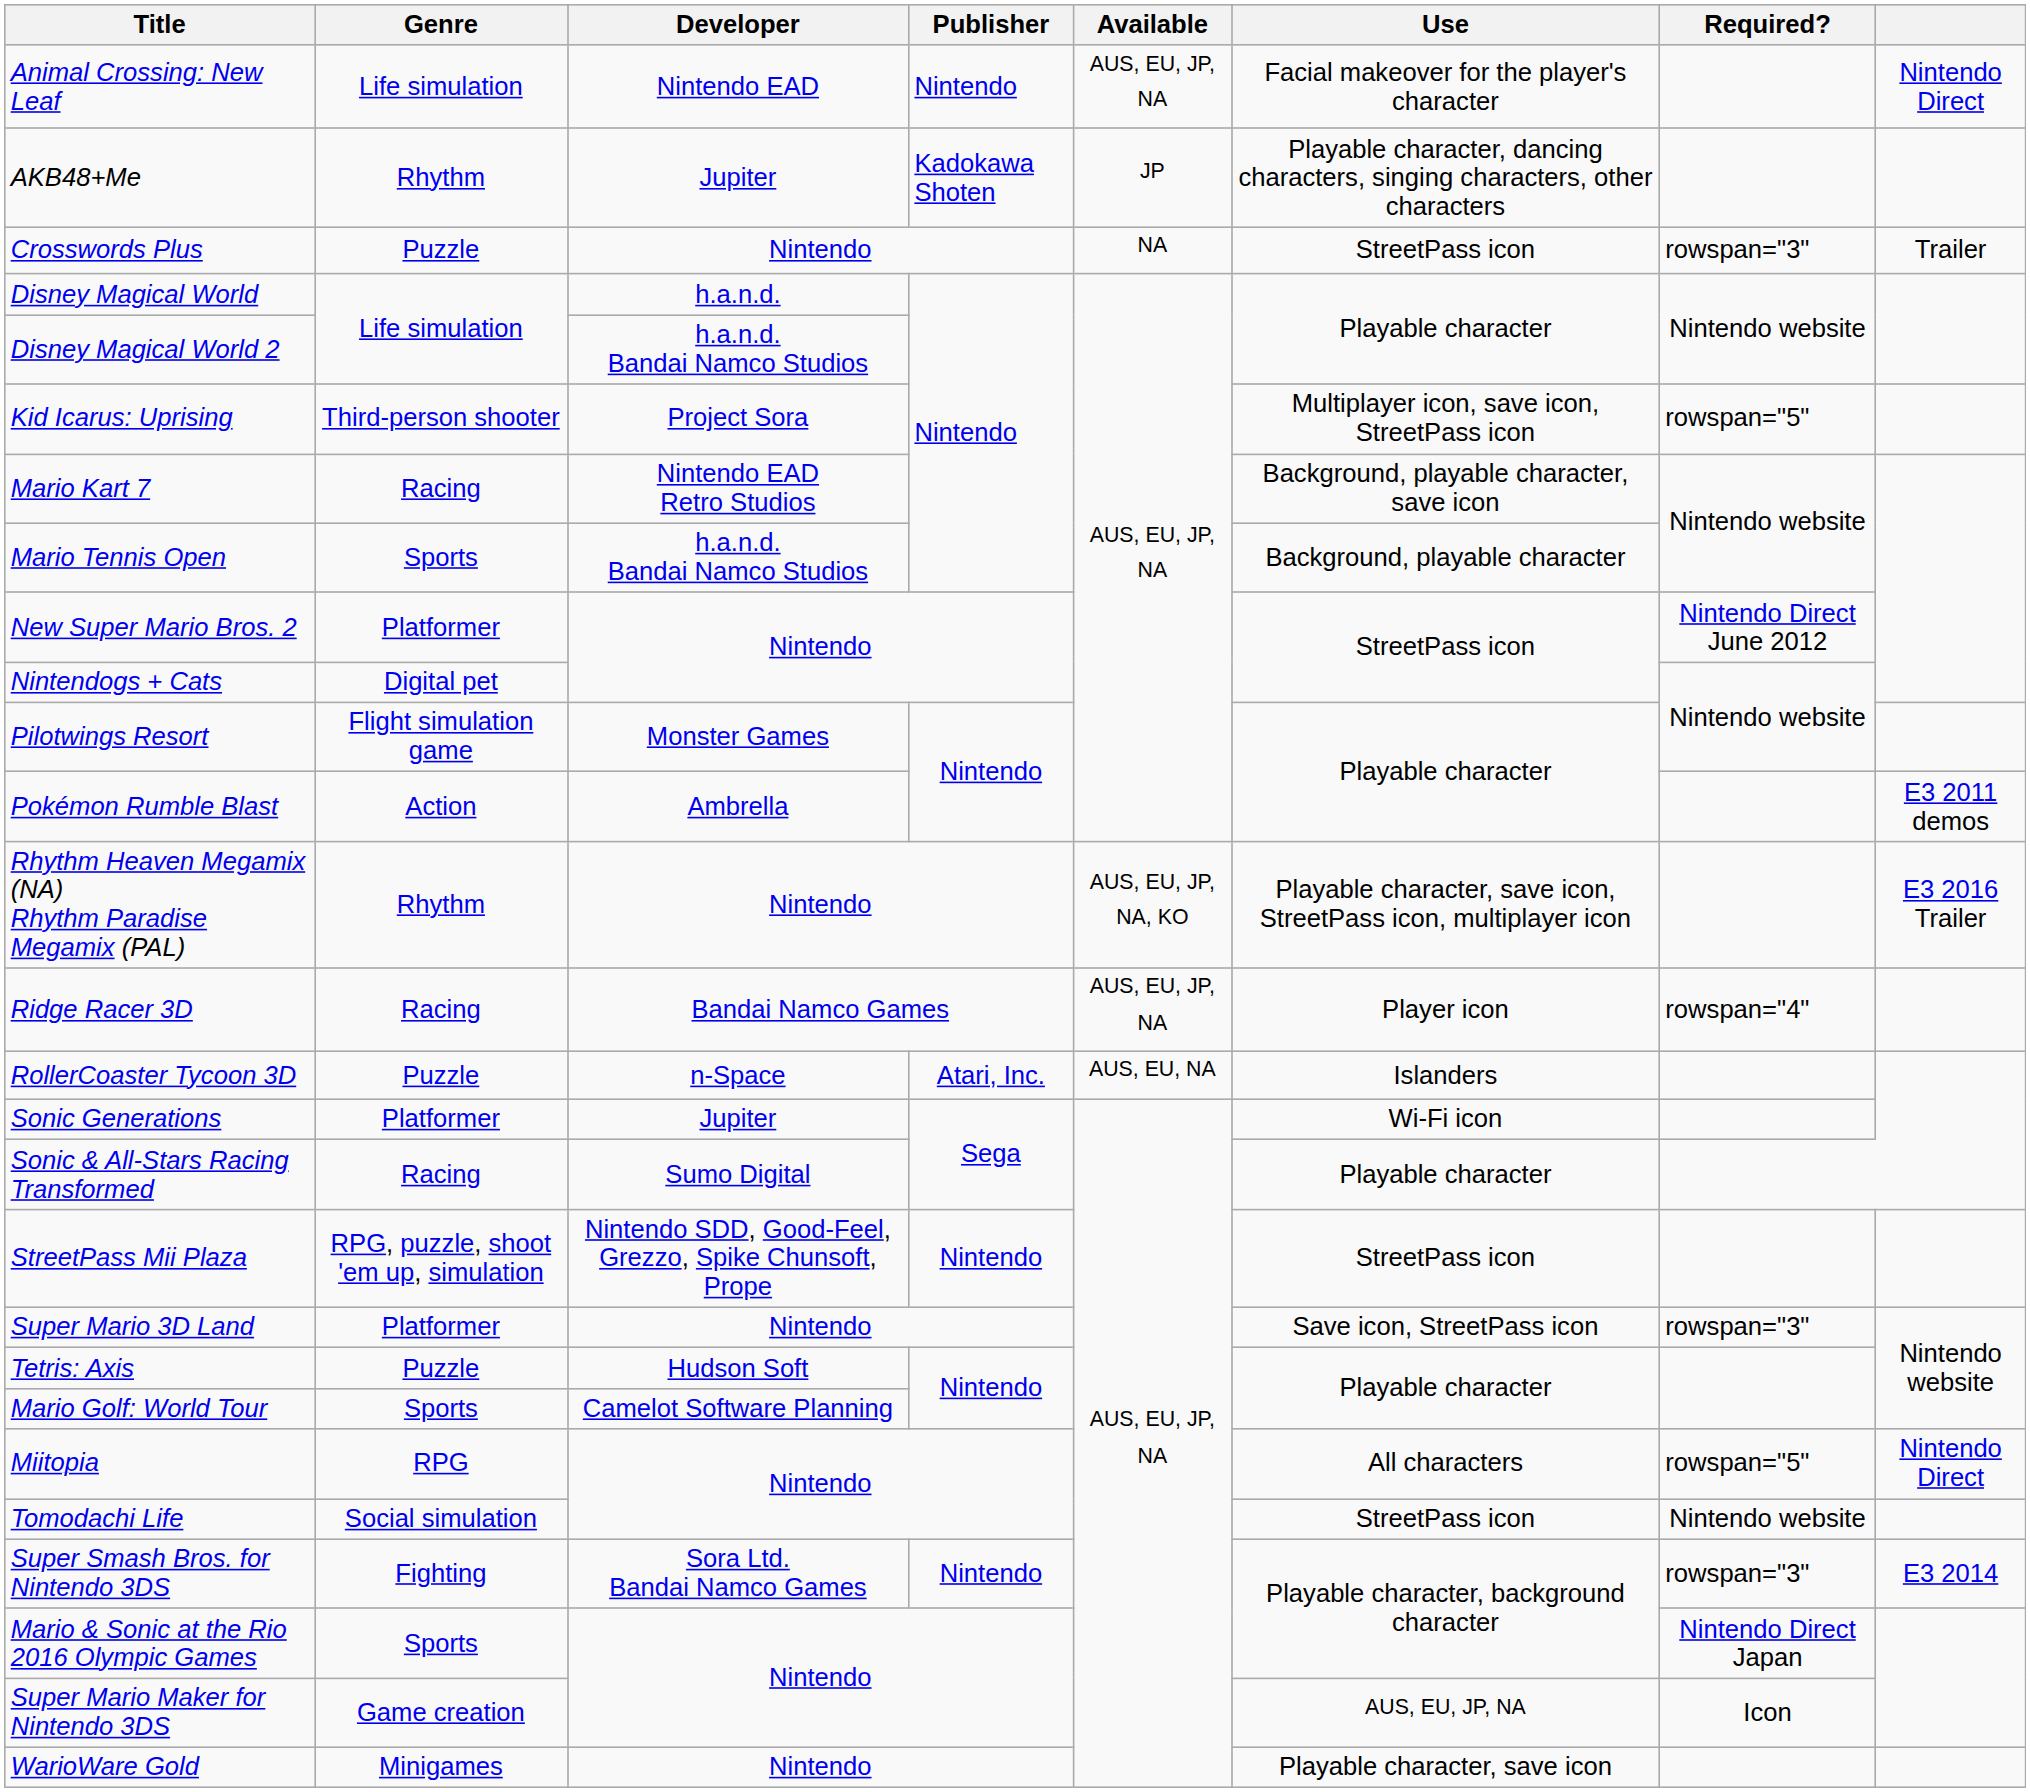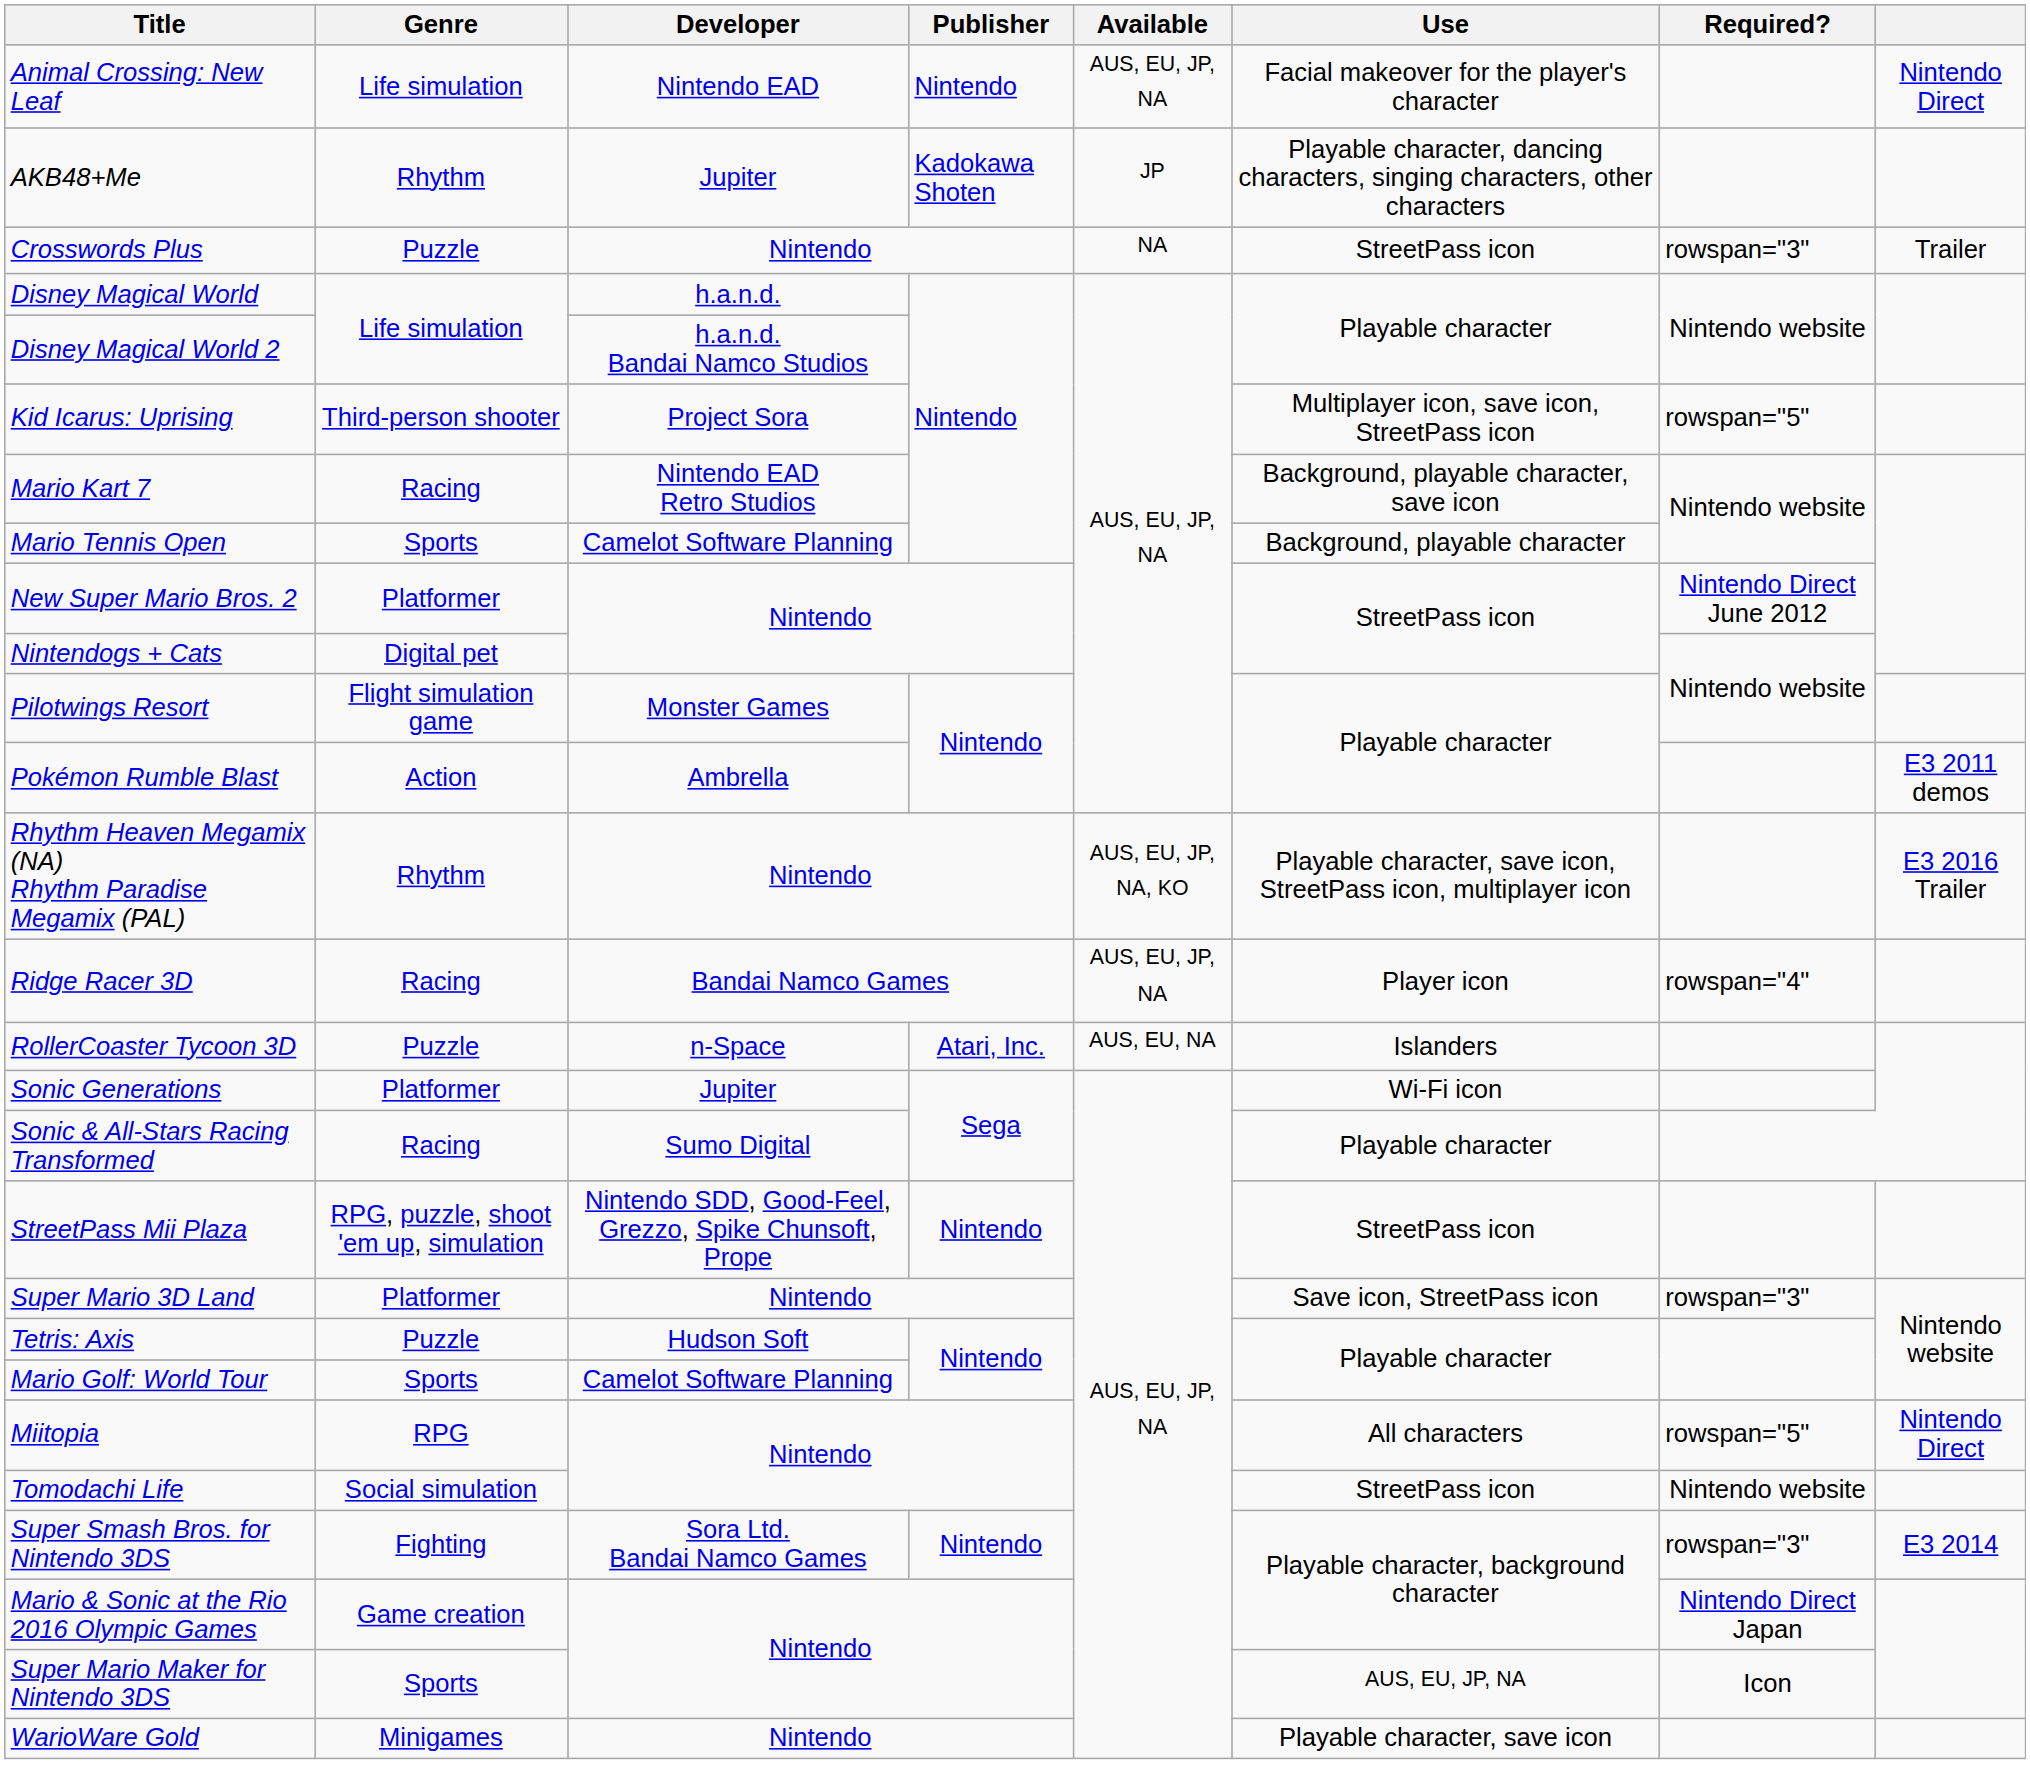(738, 557) h.a.n.d. Bandai Namco Studios -> (738, 543) Camelot Software Planning
(441, 1642) Sports -> (441, 1614) Game creation
(441, 1712) Game creation -> (441, 1683) Sports
